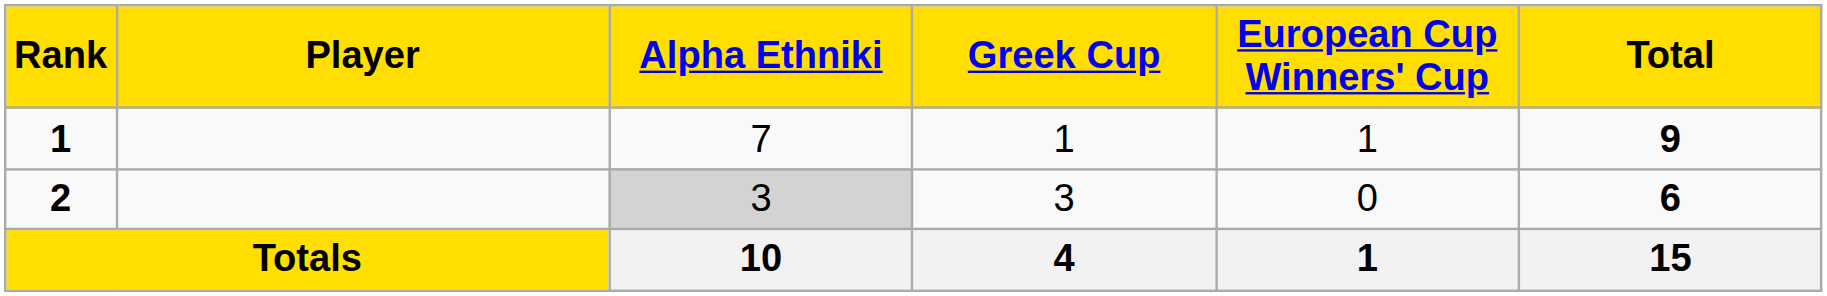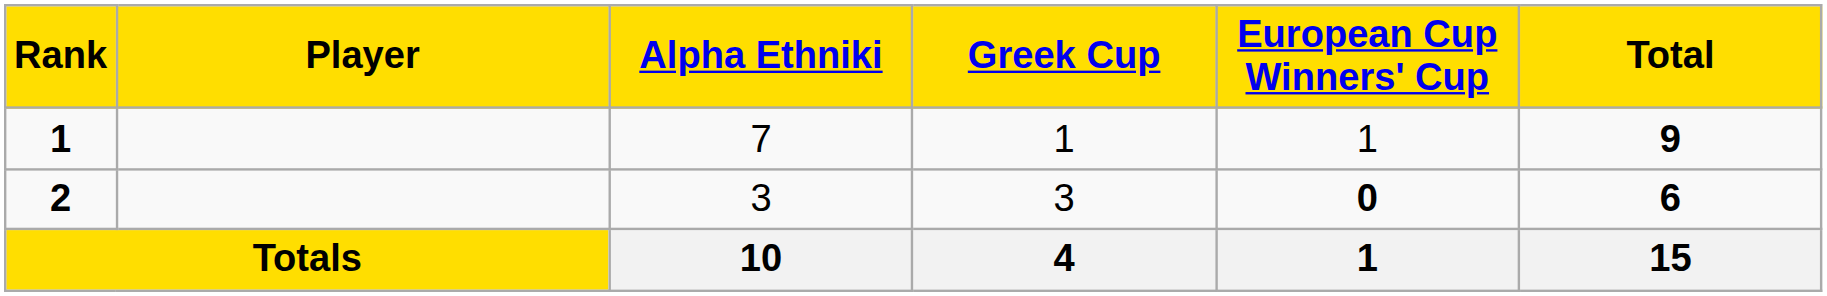(761, 198) lightgrey background -> (761, 198) no background
(1367, 198) normal -> (1367, 198) bold
